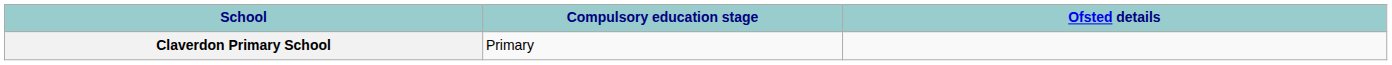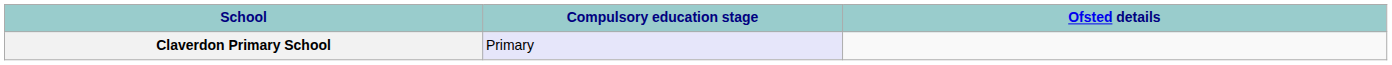(510, 45) no background -> (510, 45) lavender background
